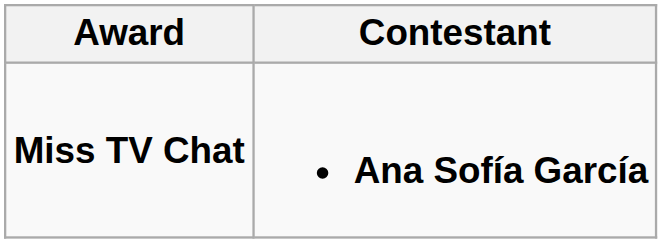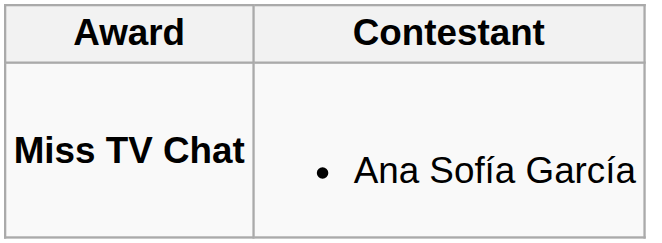(455, 171) bold -> (449, 171) normal
